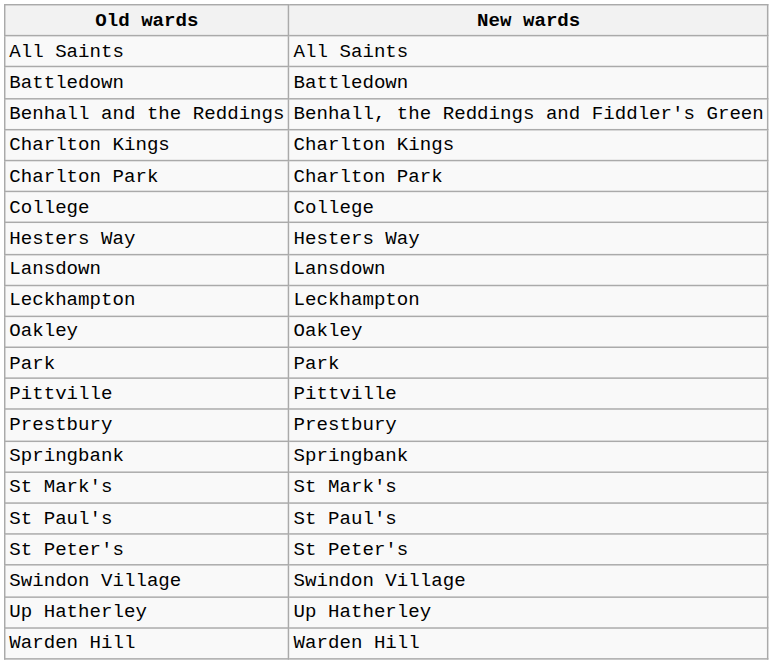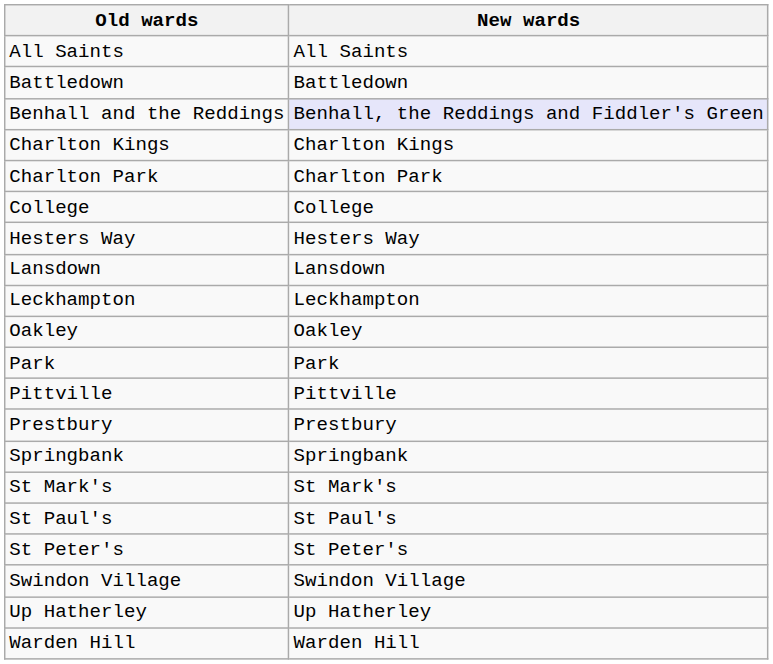(529, 114) no background -> (529, 114) lavender background
